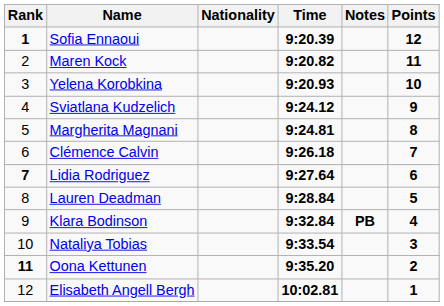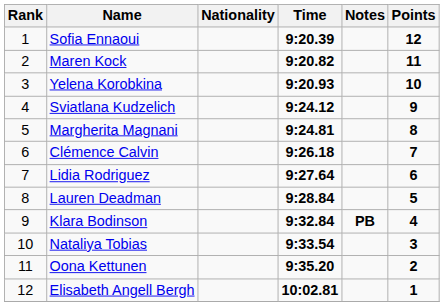(25, 38) bold -> (25, 38) normal
(25, 175) bold -> (25, 175) normal
(25, 267) bold -> (25, 267) normal
